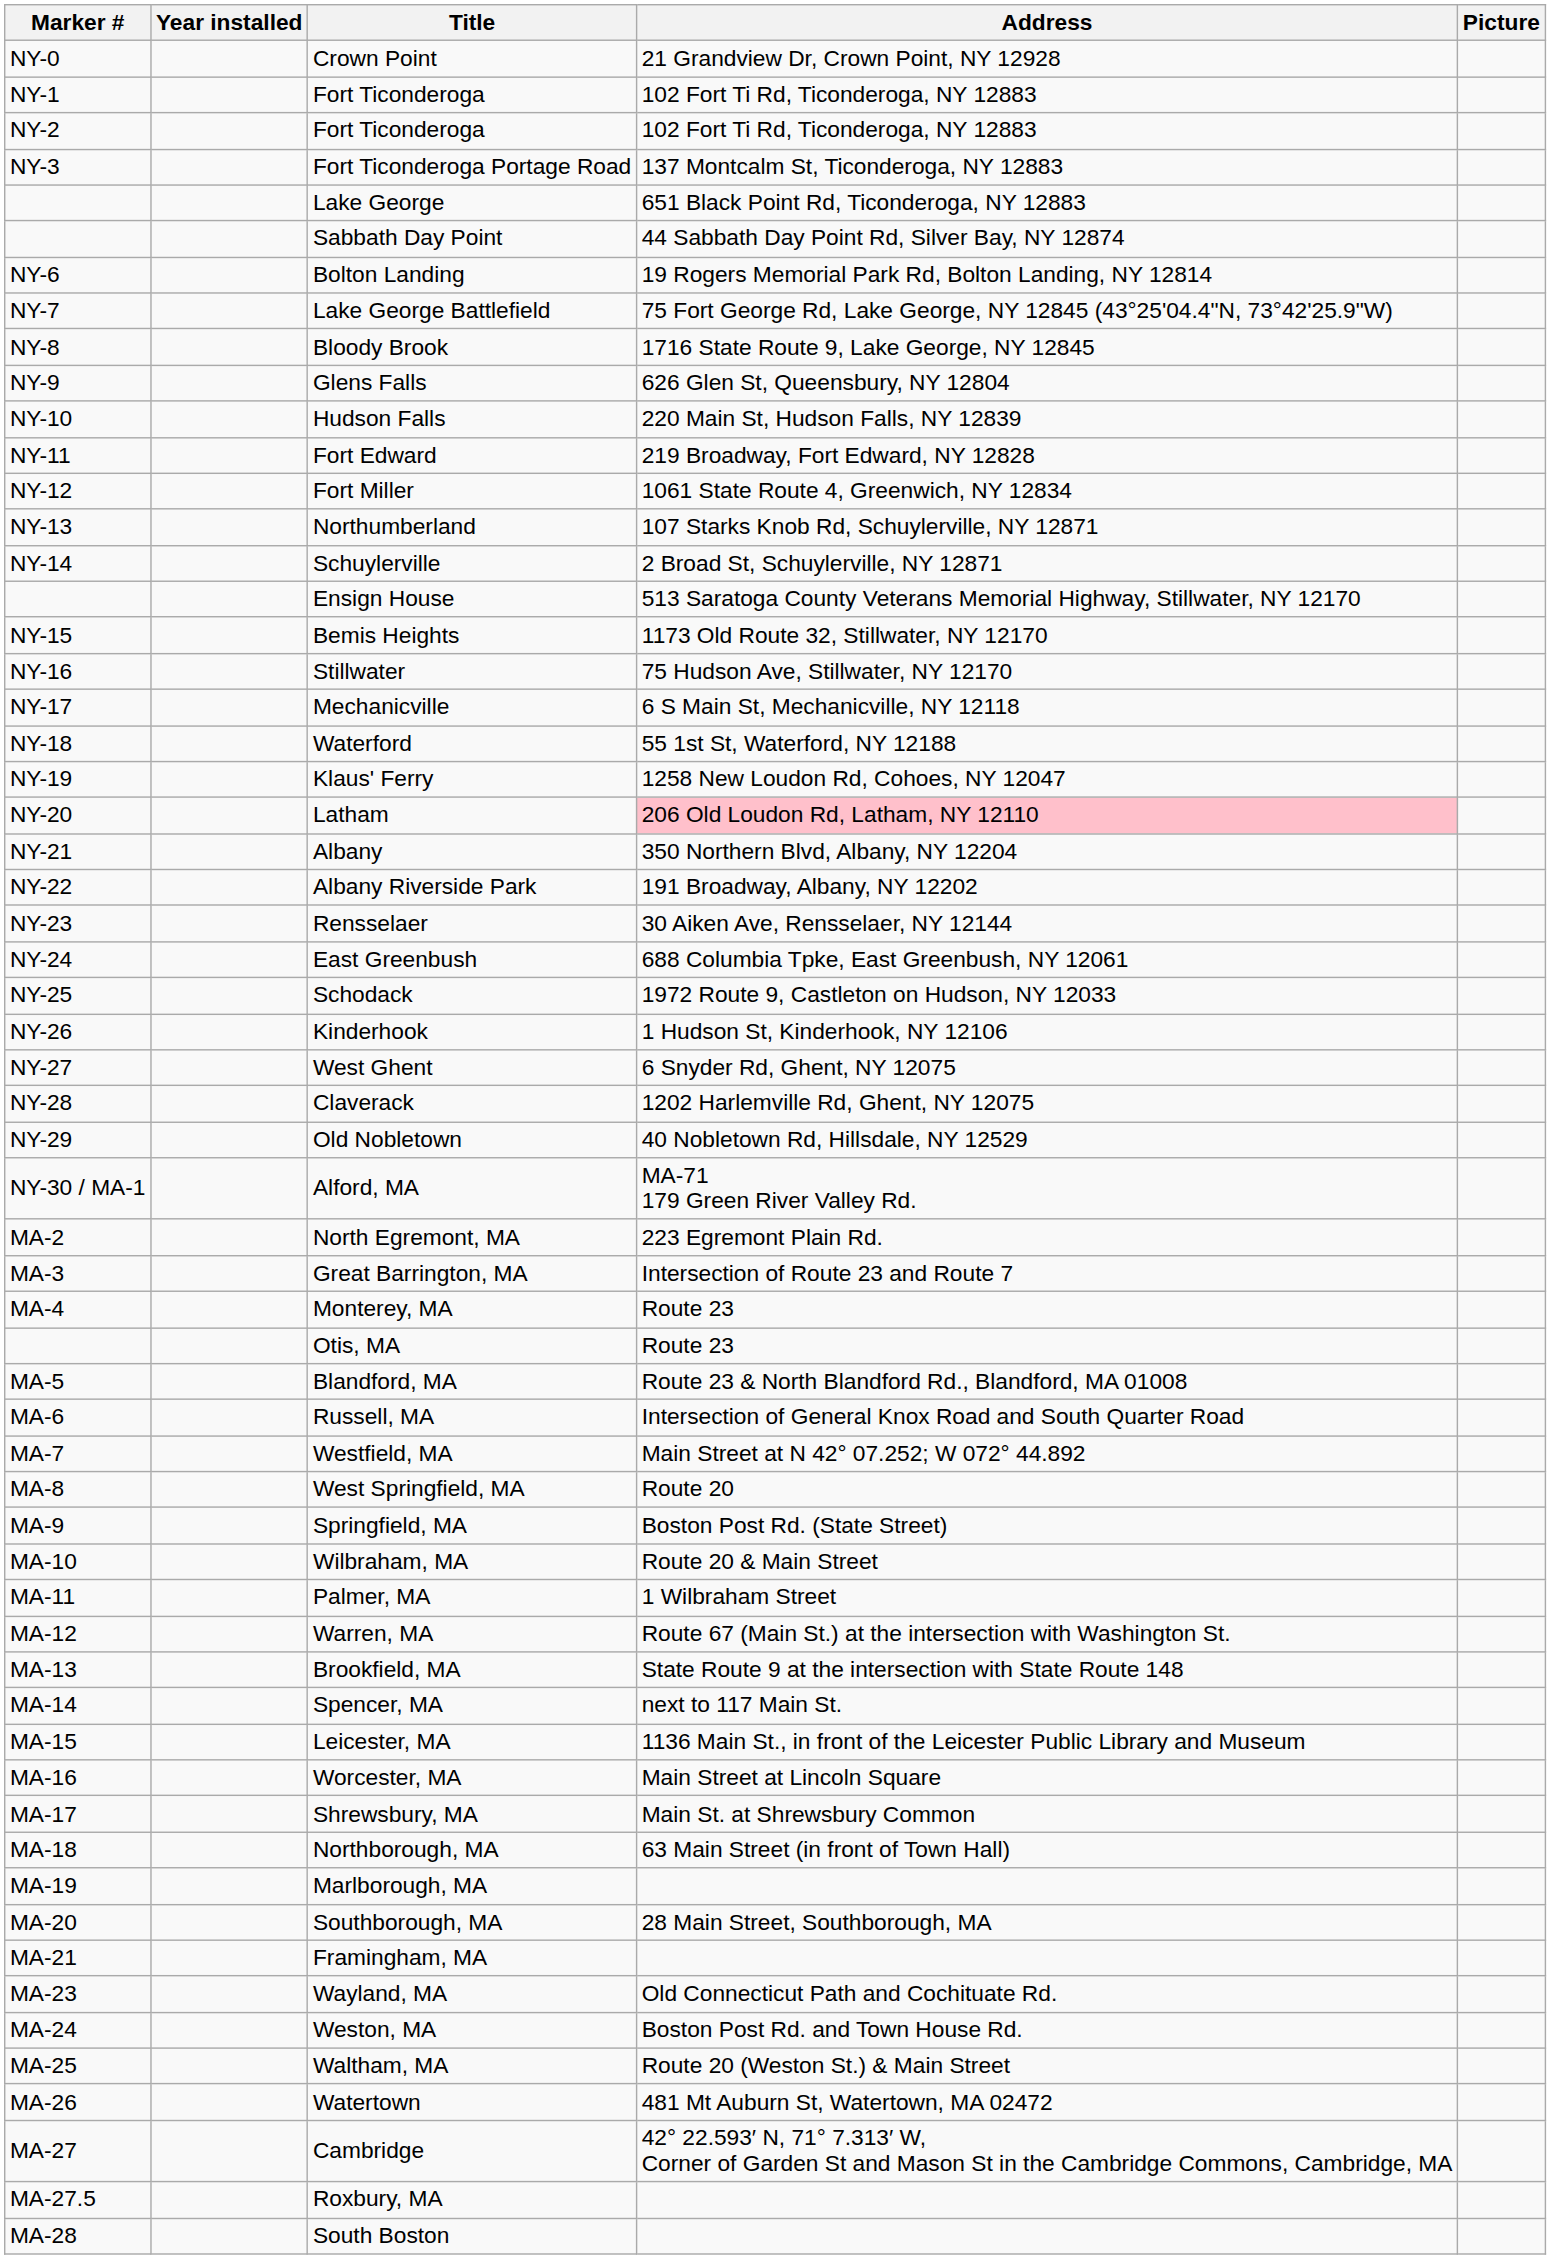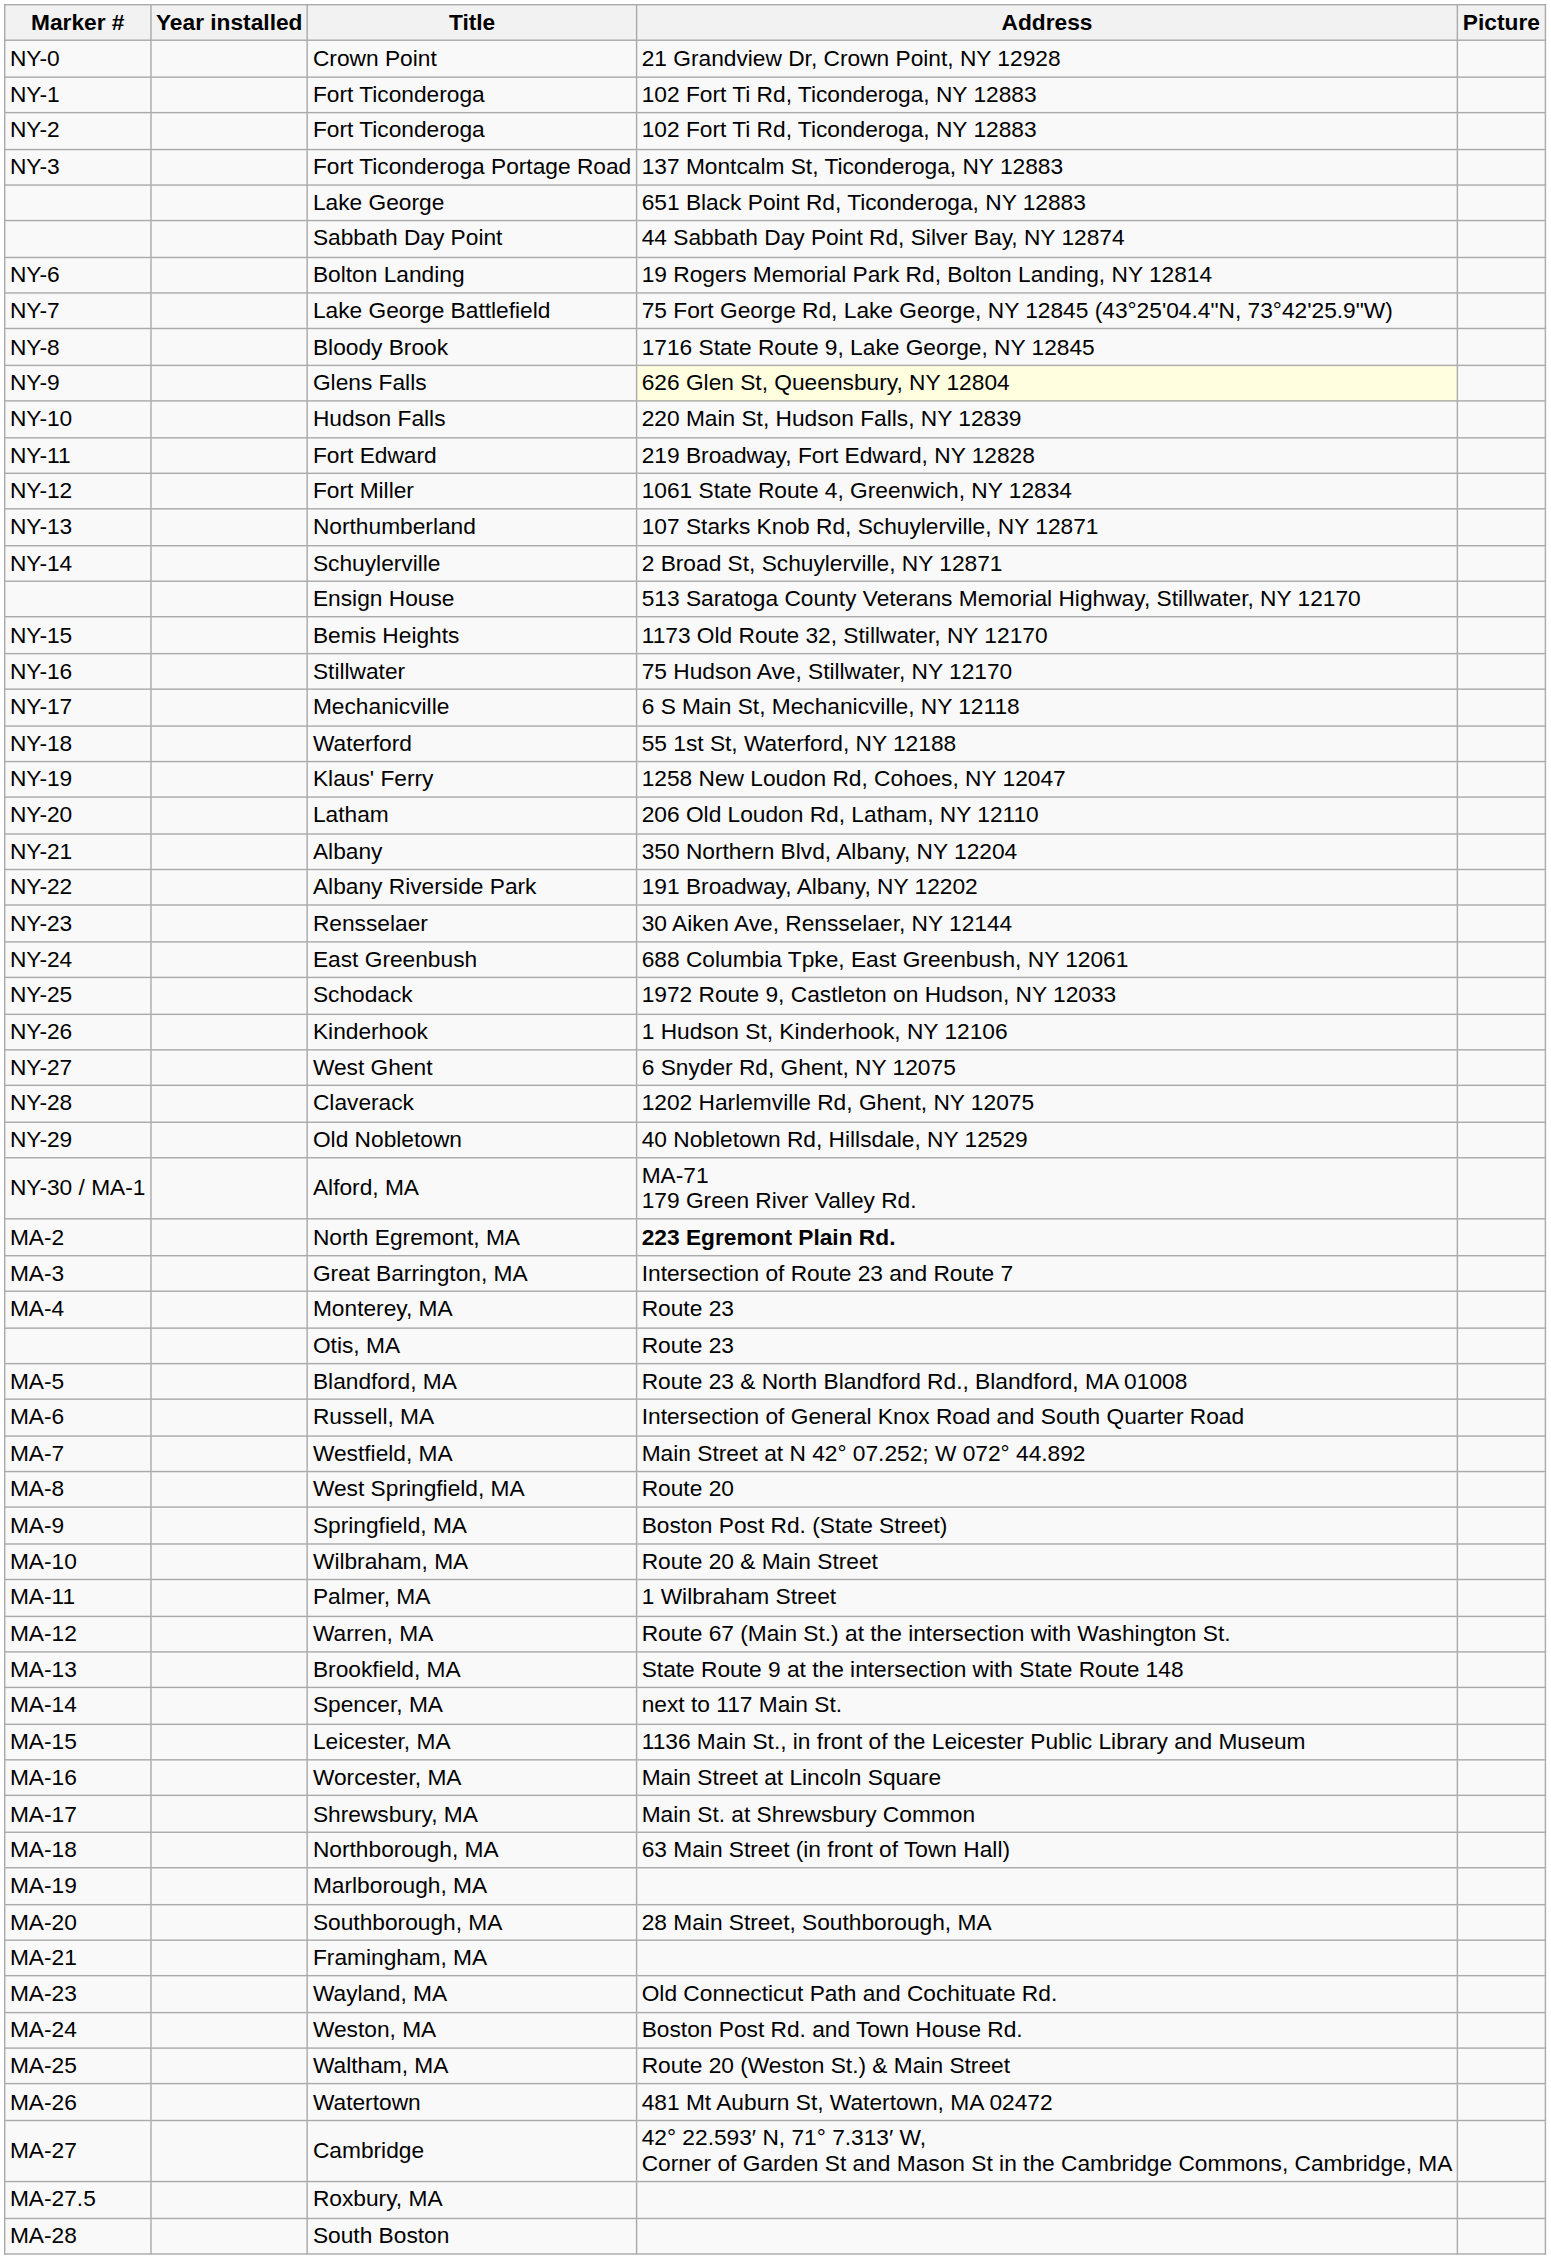(826, 382) no background -> (826, 382) lightyellow background
(840, 815) pink background -> (840, 815) no background
(762, 1237) normal -> (769, 1237) bold
